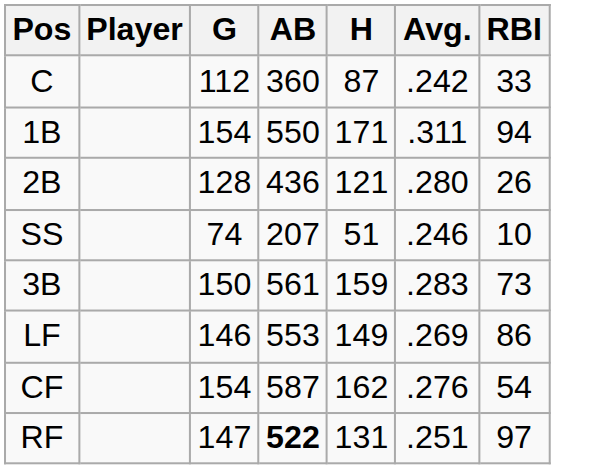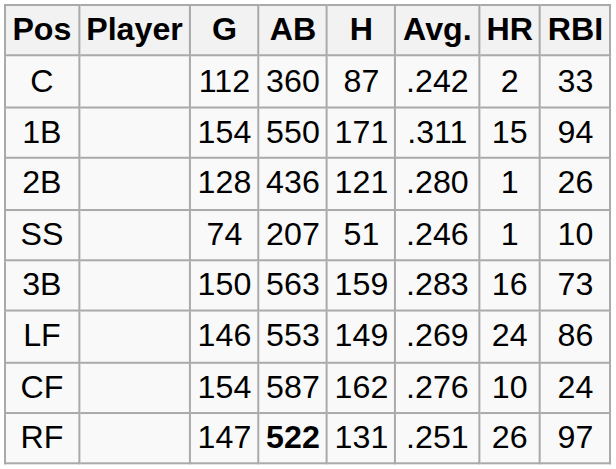+ column: (510, 30)
(293, 285) 561 -> (293, 285) 563
(514, 387) 54 -> (575, 387) 24
